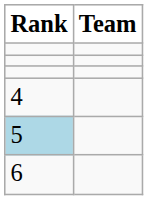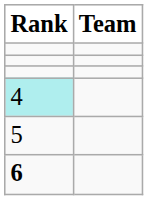(17, 96) no background -> (17, 96) paleturquoise background
(17, 135) lightblue background -> (17, 135) no background
(17, 174) normal -> (17, 174) bold
